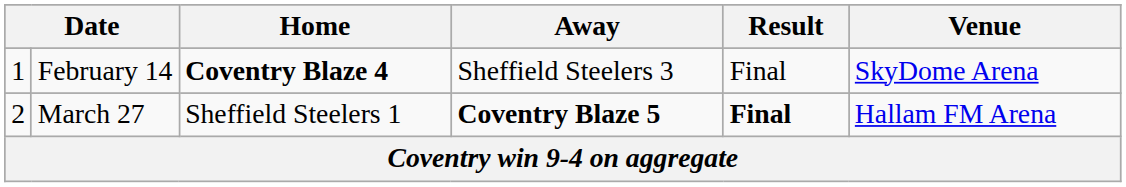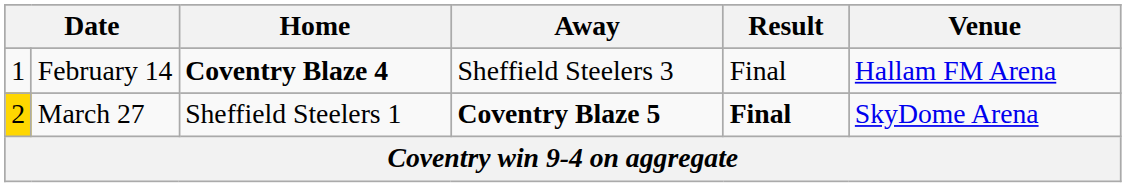(947, 70) SkyDome Arena -> (956, 70) Hallam FM Arena
(18, 114) no background -> (18, 114) gold background
(956, 114) Hallam FM Arena -> (947, 114) SkyDome Arena
